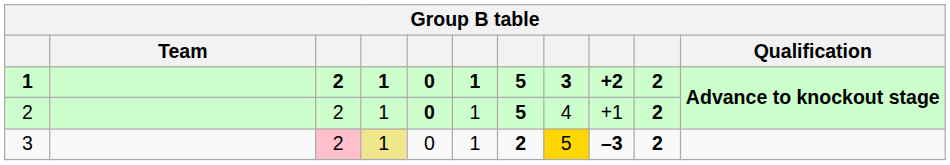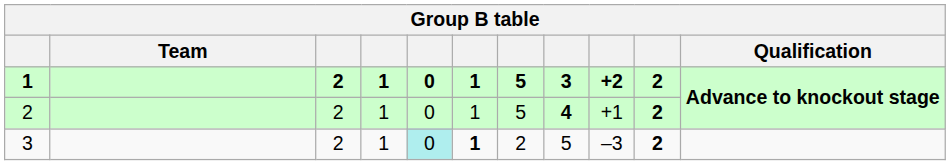(429, 112) bold -> (429, 112) normal
(521, 112) bold -> (521, 112) normal
(566, 112) normal -> (566, 112) bold
(338, 143) pink background -> (338, 143) no background
(384, 143) khaki background -> (384, 143) no background
(429, 143) no background -> (429, 143) paleturquoise background
(475, 143) normal -> (475, 143) bold
(521, 143) bold -> (521, 143) normal
(566, 143) gold background -> (566, 143) no background
(612, 143) bold -> (612, 143) normal
